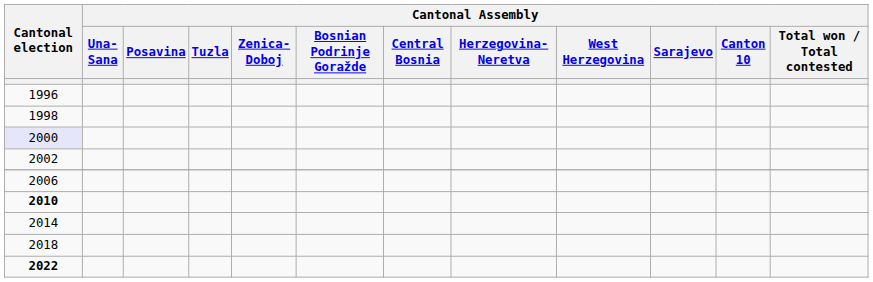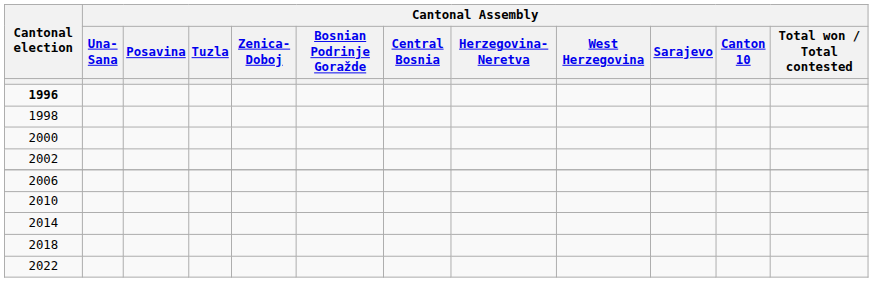(43, 94) normal -> (43, 94) bold
(43, 137) lavender background -> (43, 137) no background
(43, 202) bold -> (43, 202) normal
(43, 266) bold -> (43, 266) normal
